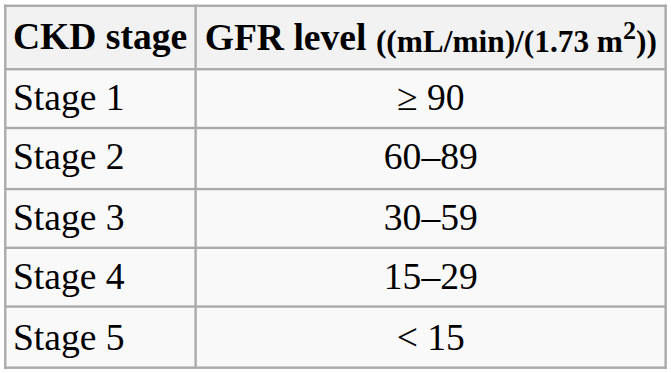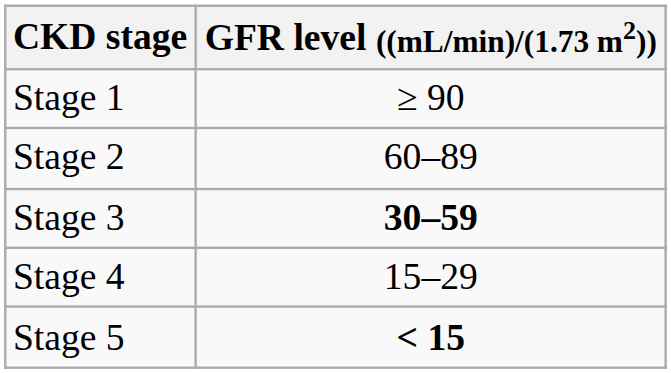(431, 217) normal -> (431, 217) bold
(431, 336) normal -> (431, 336) bold
